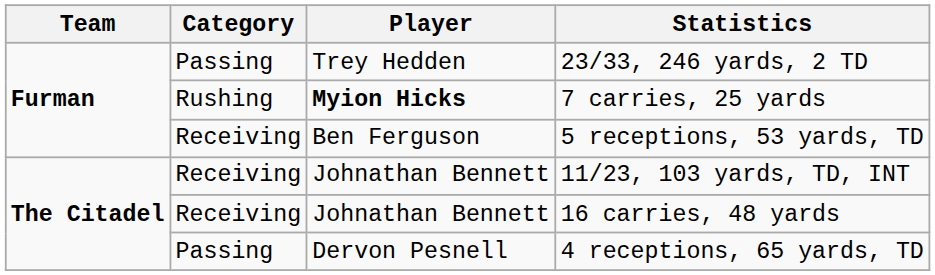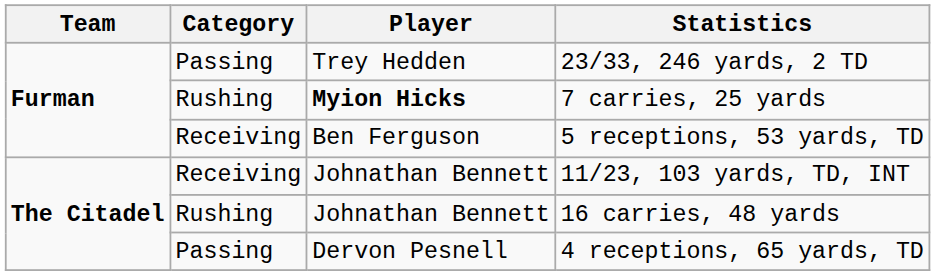(238, 214) Receiving -> (224, 214) Rushing
